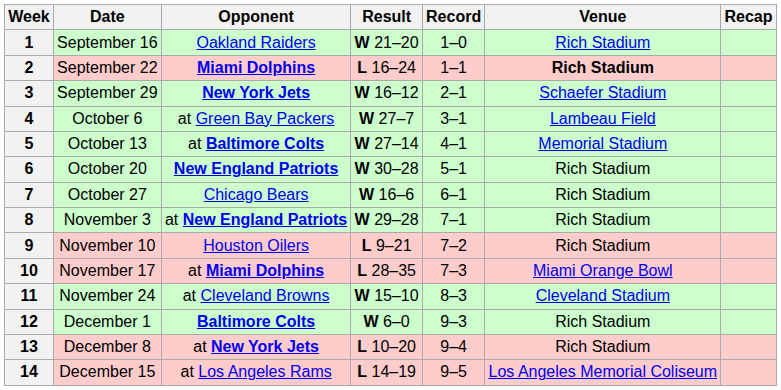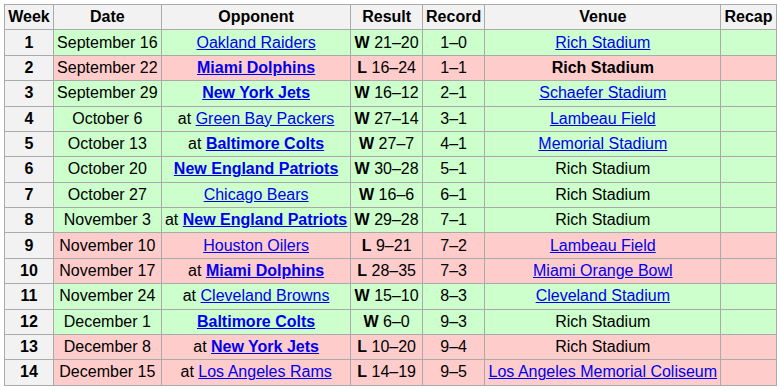(387, 118) W 27–7 -> (387, 118) W 27–14
(387, 144) W 27–14 -> (387, 144) W 27–7
(603, 245) Rich Stadium -> (603, 245) Lambeau Field
